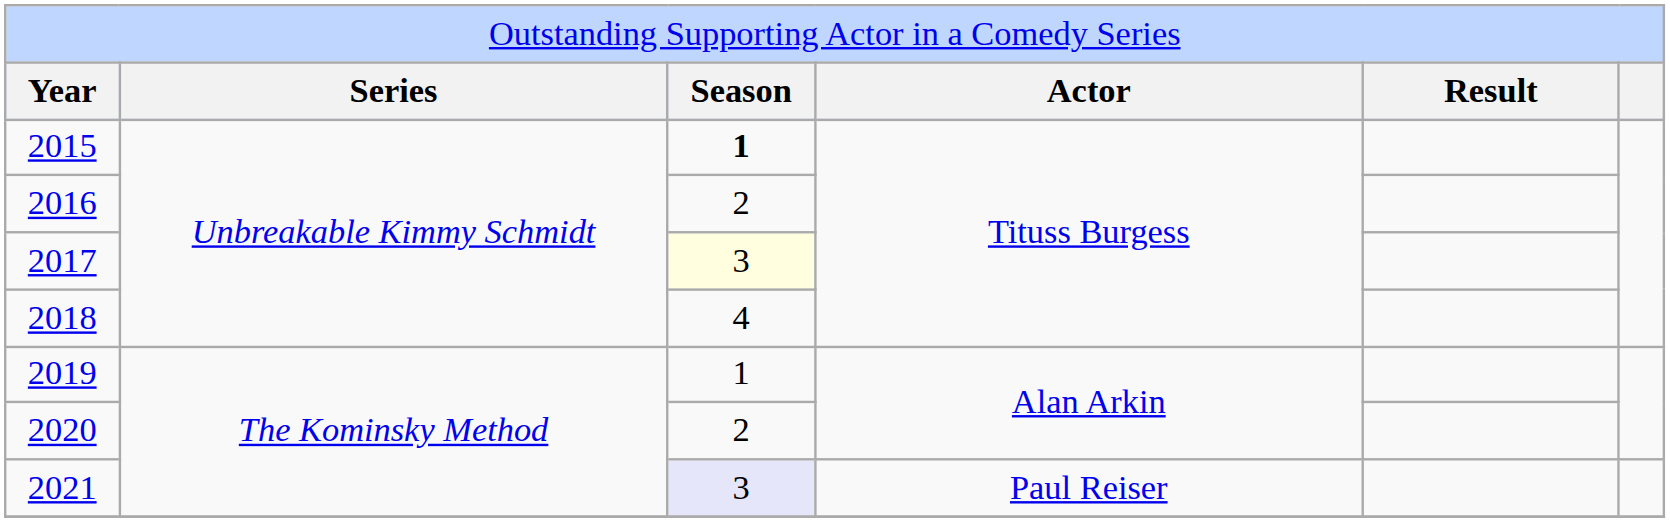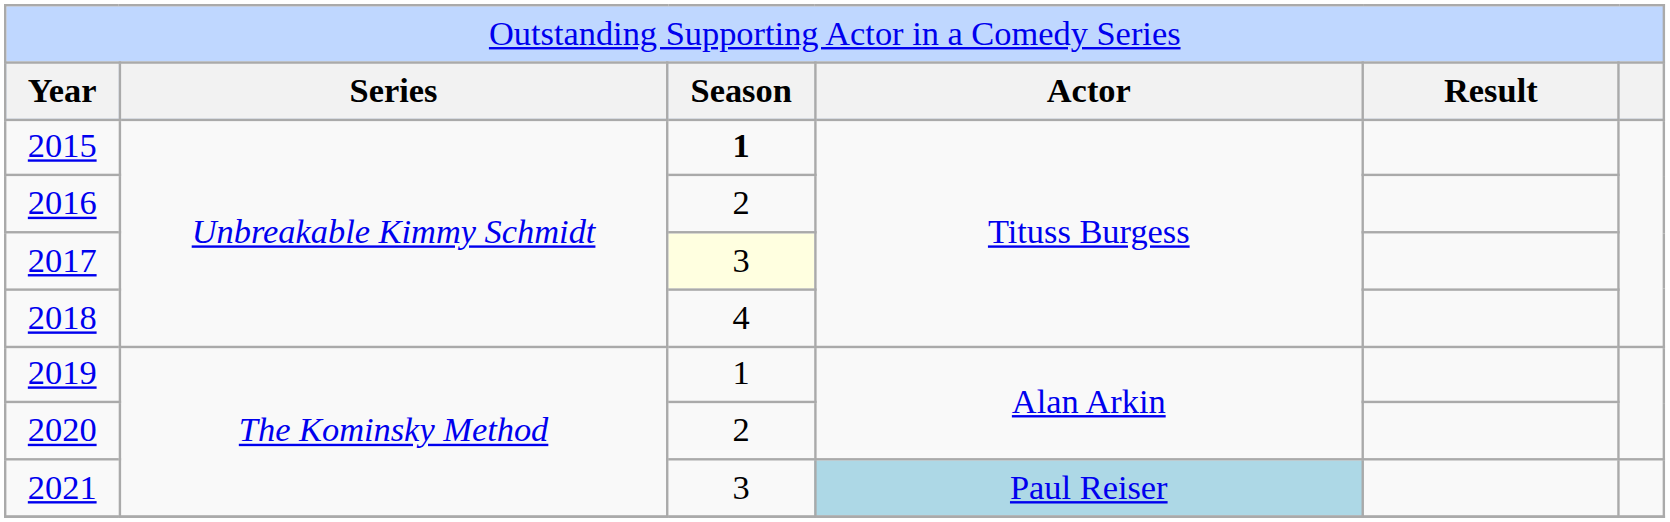(741, 487) lavender background -> (741, 487) no background
(1089, 487) no background -> (1089, 487) lightblue background
